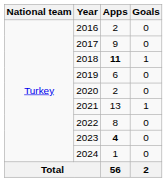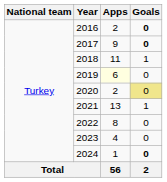(146, 28) normal -> (146, 28) bold
(146, 43) normal -> (146, 43) bold
(115, 59) bold -> (115, 59) normal
(115, 75) no background -> (115, 75) lightyellow background
(146, 91) no background -> (146, 91) khaki background
(115, 138) bold -> (115, 138) normal
(146, 153) normal -> (146, 153) bold
